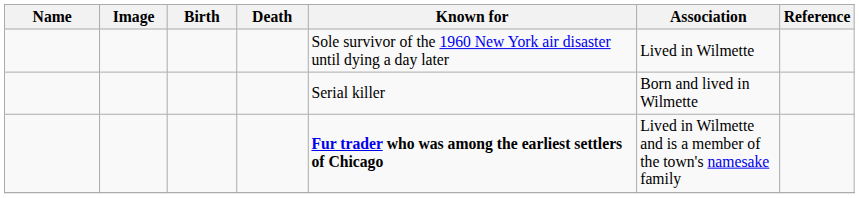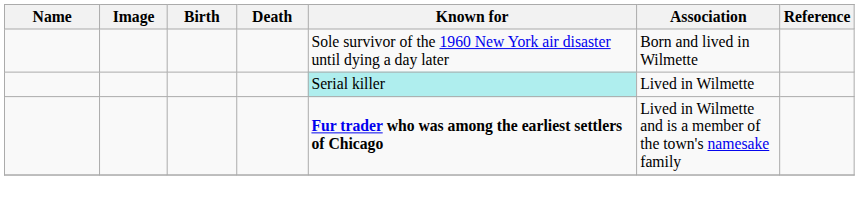(697, 50) Lived in Wilmette -> (695, 50) Born and lived in Wilmette
(348, 93) no background -> (348, 84) paleturquoise background
(695, 93) Born and lived in Wilmette -> (697, 84) Lived in Wilmette
